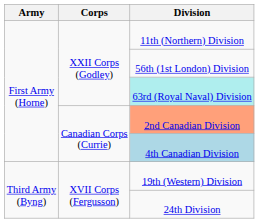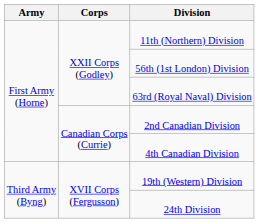(192, 97) paleturquoise background -> (192, 97) no background
(192, 125) lightsalmon background -> (192, 125) no background
(192, 153) lightblue background -> (192, 153) no background
